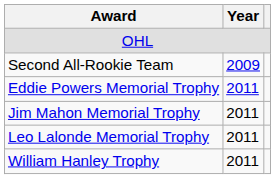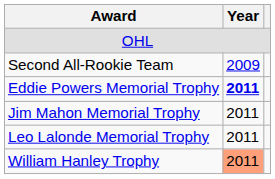(243, 88) normal -> (243, 88) bold
(243, 161) no background -> (243, 161) lightsalmon background
